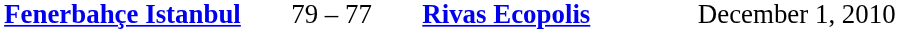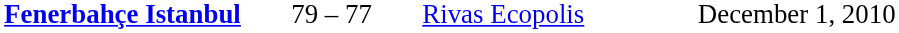(506, 14) bold -> (503, 14) normal
